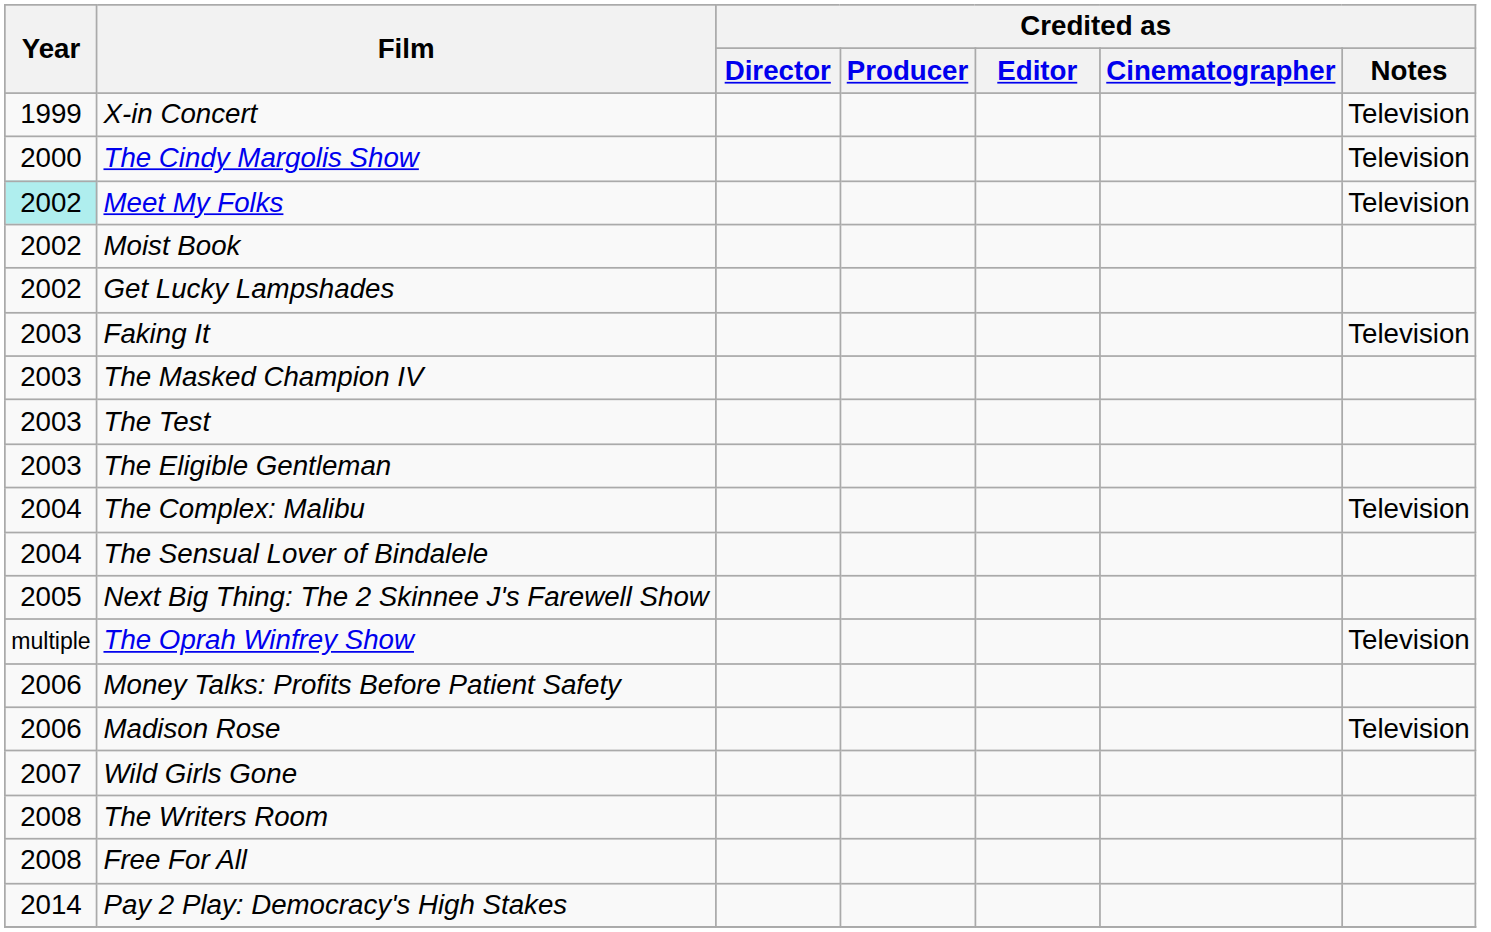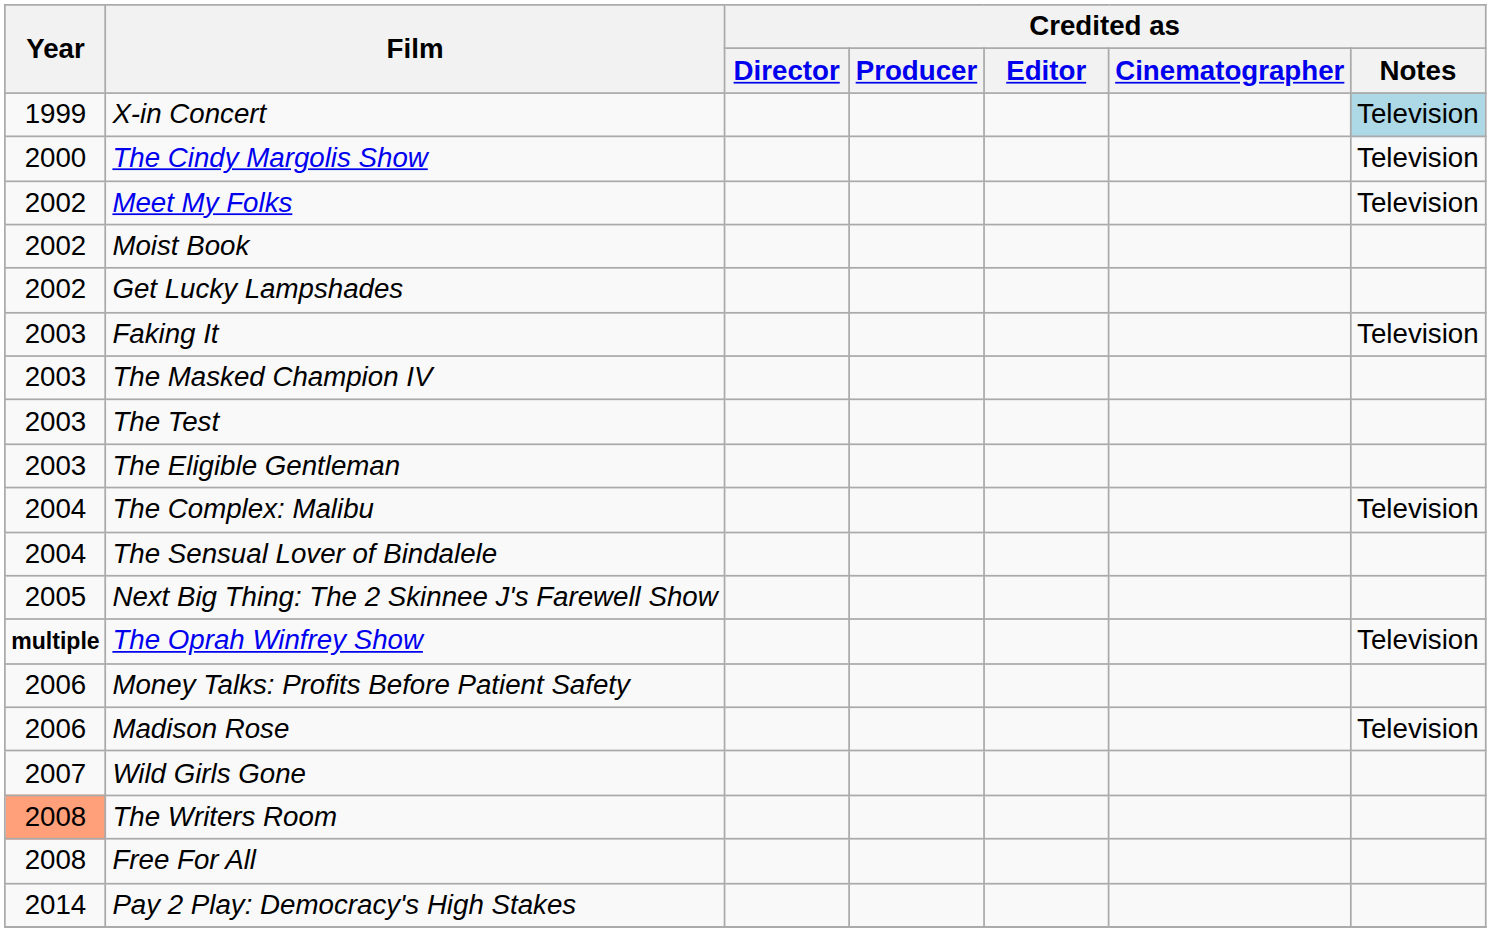(1409, 114) no background -> (1418, 114) lightblue background
(51, 202) paleturquoise background -> (55, 202) no background
(51, 642) normal -> (55, 641) bold
(51, 816) no background -> (55, 816) lightsalmon background
